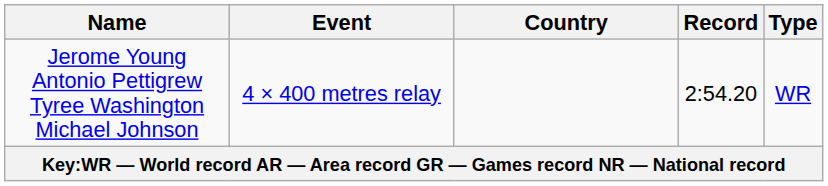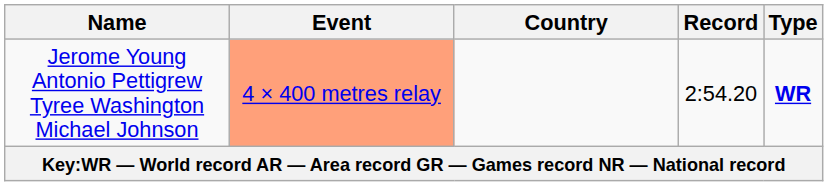(342, 93) no background -> (342, 93) lightsalmon background
(793, 93) normal -> (793, 93) bold
